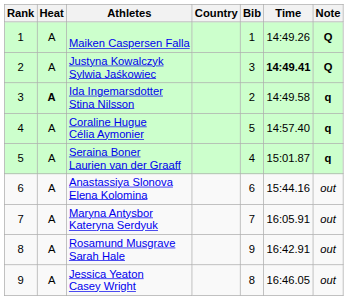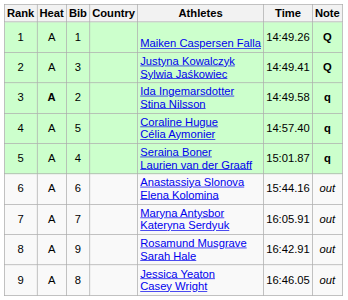columns swapped: (252, 13) <-> (129, 13)
(288, 67) bold -> (288, 67) normal
